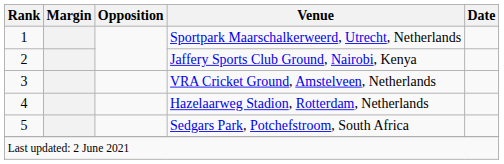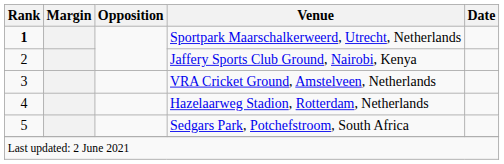(24, 37) normal -> (24, 37) bold
